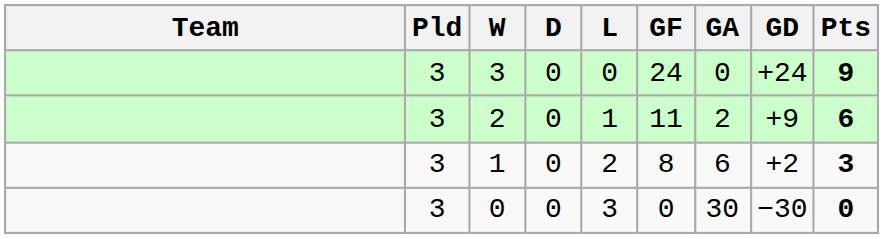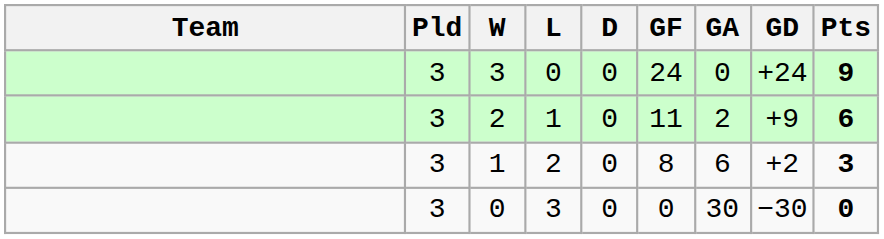columns swapped: (553, 28) <-> (610, 28)
